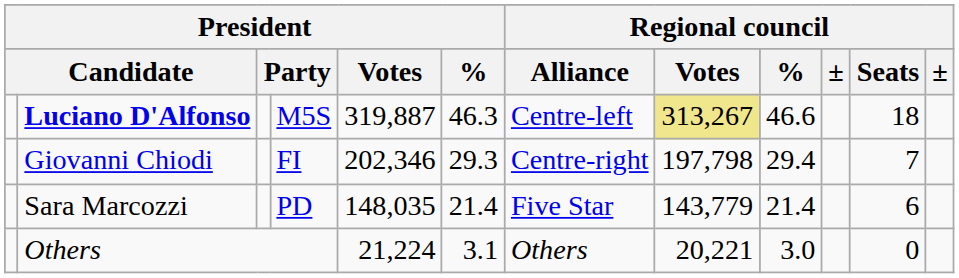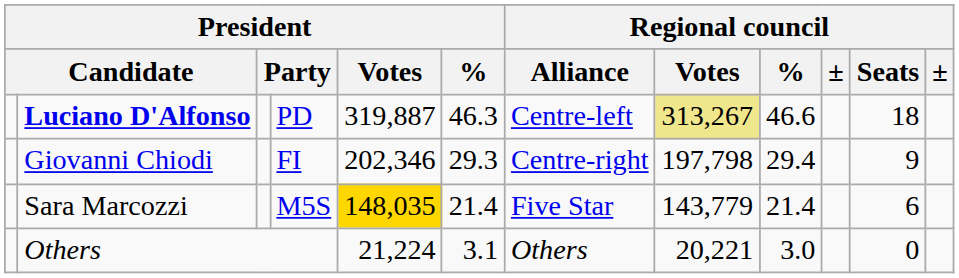(304, 116) M5S -> (294, 116) PD
(912, 160) 7 -> (912, 160) 9
(294, 205) PD -> (304, 205) M5S
(390, 205) no background -> (390, 205) gold background
